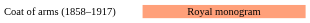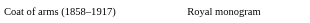(224, 11) lightsalmon background -> (224, 11) no background
